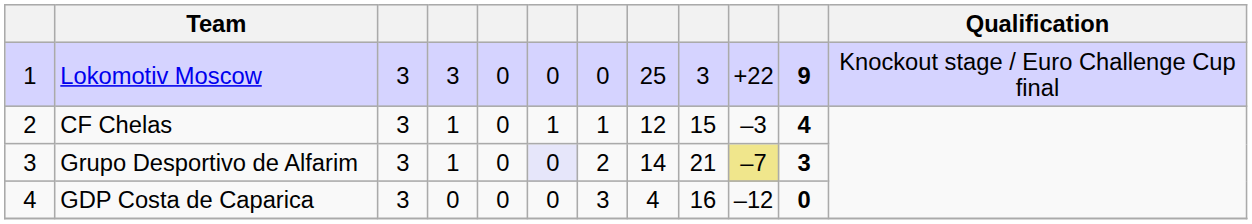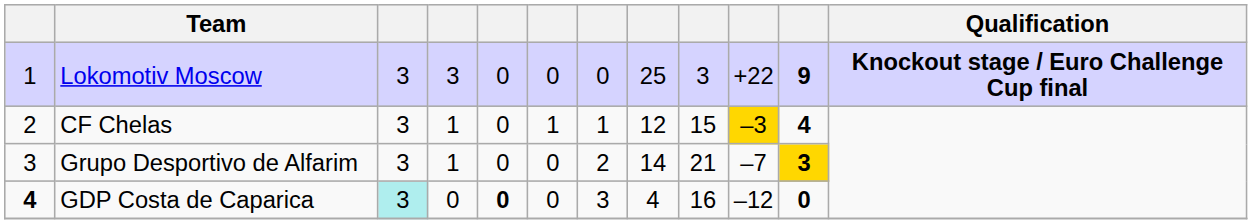(1037, 75) normal -> (1037, 75) bold
(754, 125) no background -> (754, 125) gold background
(553, 163) lavender background -> (553, 163) no background
(754, 163) khaki background -> (754, 163) no background
(804, 163) no background -> (804, 163) gold background
(30, 200) normal -> (30, 200) bold
(403, 200) no background -> (403, 200) paleturquoise background
(503, 200) normal -> (503, 200) bold
